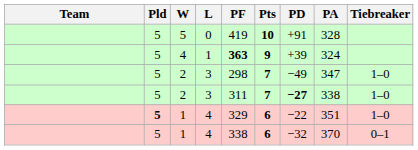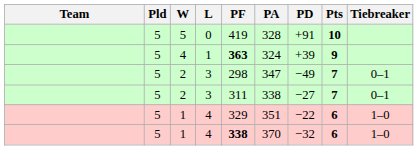columns swapped: (331, 14) <-> (268, 14)
(380, 74) 1–0 -> (380, 74) 0–1
(297, 94) bold -> (305, 94) normal
(380, 94) 1–0 -> (380, 94) 0–1
(157, 114) bold -> (157, 114) normal
(238, 134) normal -> (238, 134) bold
(380, 134) 0–1 -> (380, 134) 1–0
